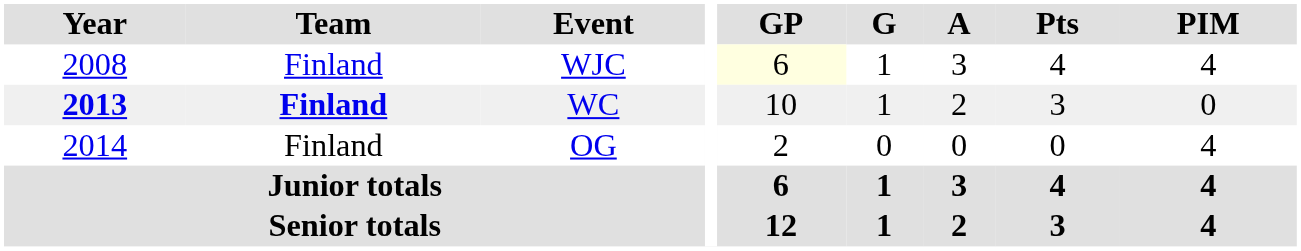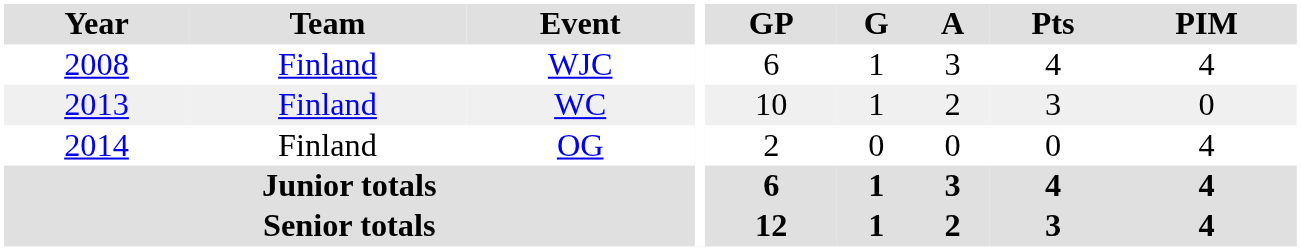(781, 64) lightyellow background -> (771, 64) no background
(95, 104) bold -> (97, 104) normal
(333, 104) bold -> (327, 104) normal
